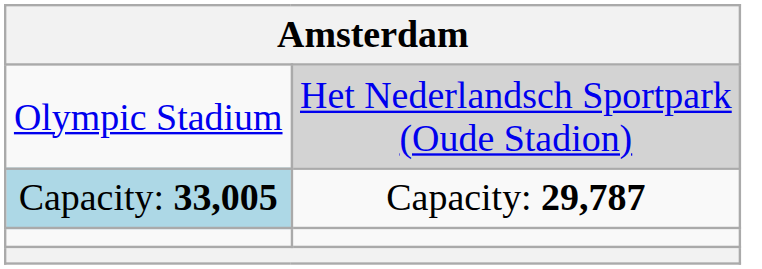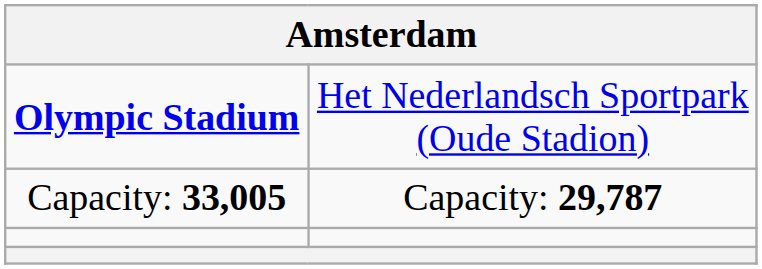(148, 116) normal -> (157, 116) bold
(516, 116) lightgrey background -> (533, 116) no background
(148, 197) lightblue background -> (157, 197) no background
